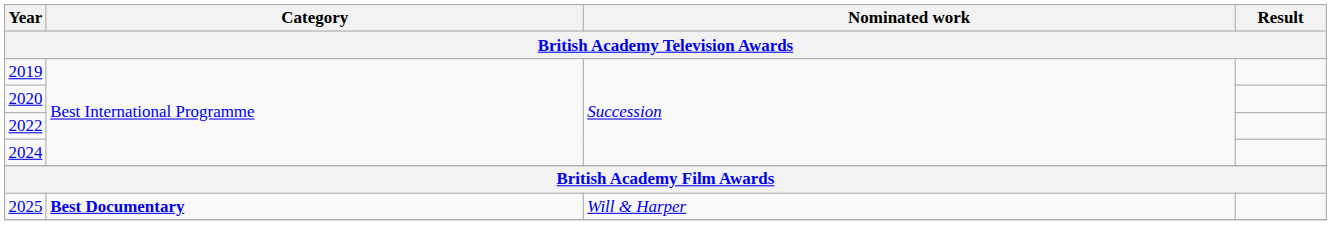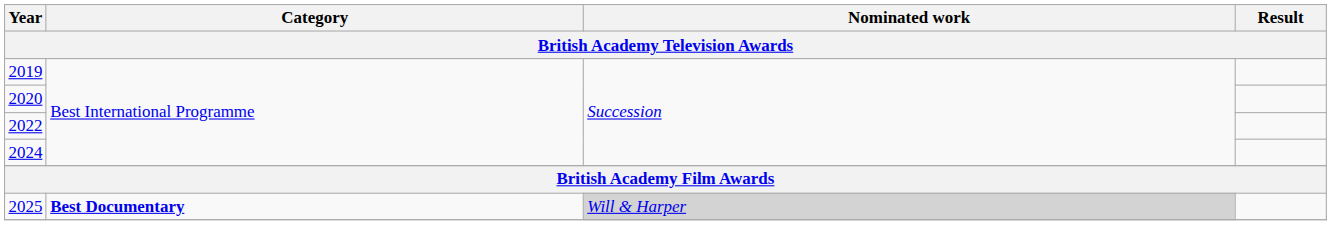(637, 206) no background -> (637, 206) lightgrey background
